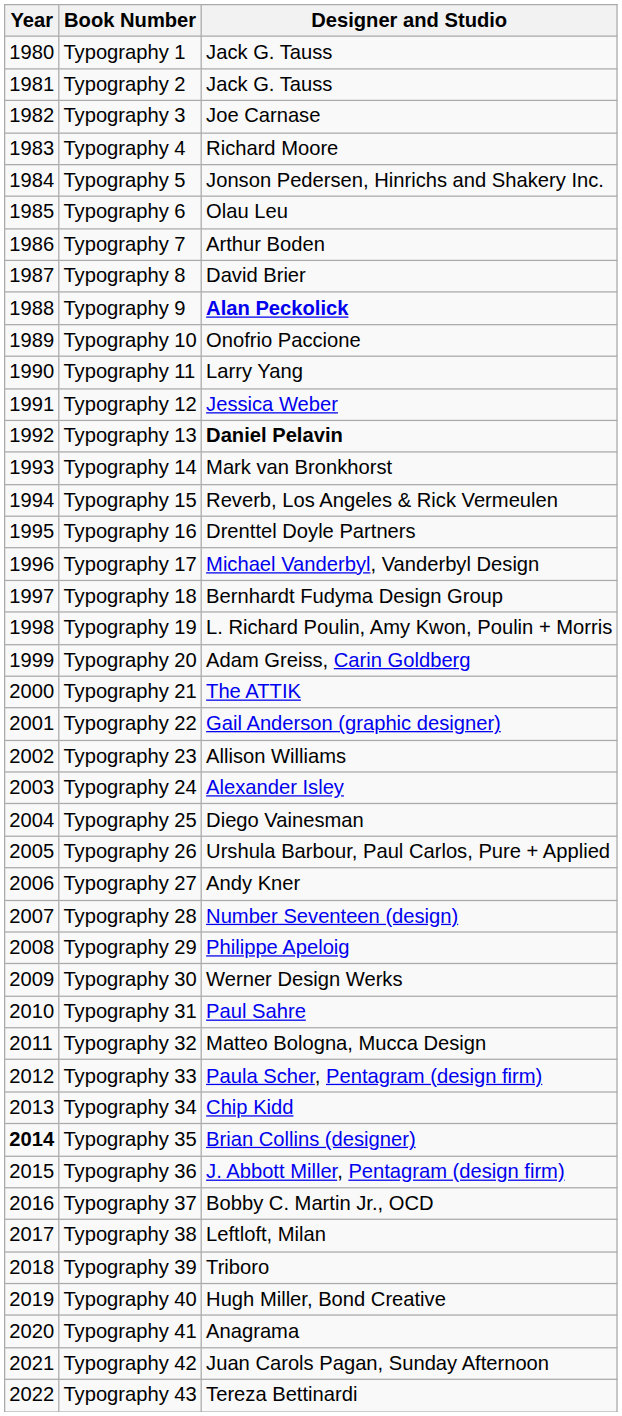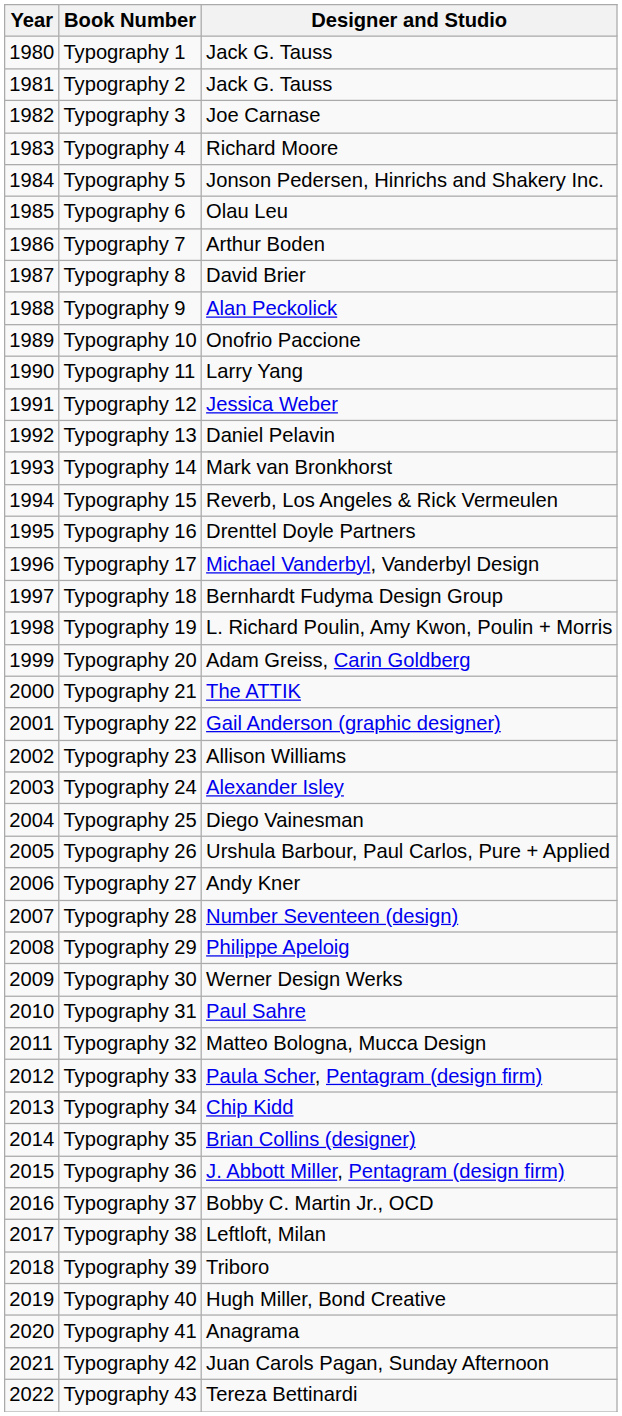(277, 308) bold -> (272, 308) normal
(274, 436) bold -> (271, 436) normal
(32, 1139) bold -> (32, 1139) normal
